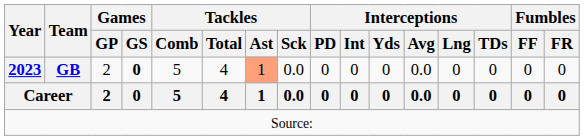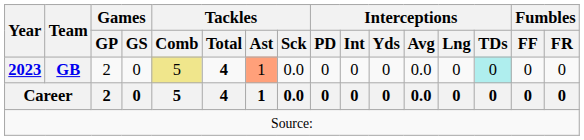(137, 69) bold -> (137, 69) normal
(177, 69) no background -> (177, 69) khaki background
(224, 69) normal -> (224, 69) bold
(493, 69) no background -> (493, 69) paleturquoise background
